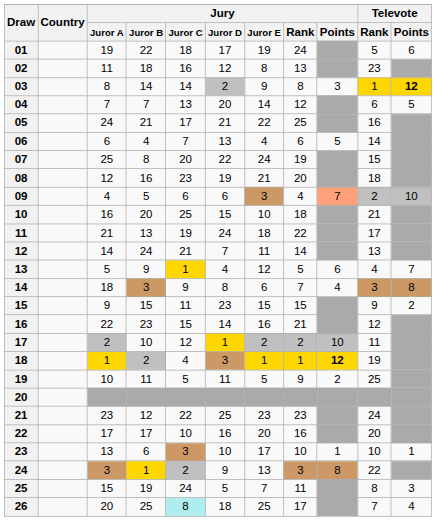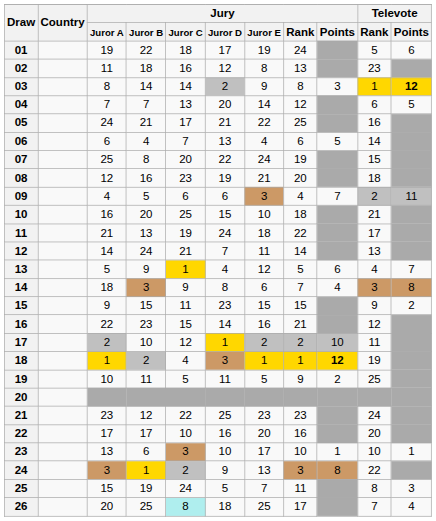(337, 196) lightsalmon background -> (337, 196) no background
(411, 196) 10 -> (411, 196) 11
